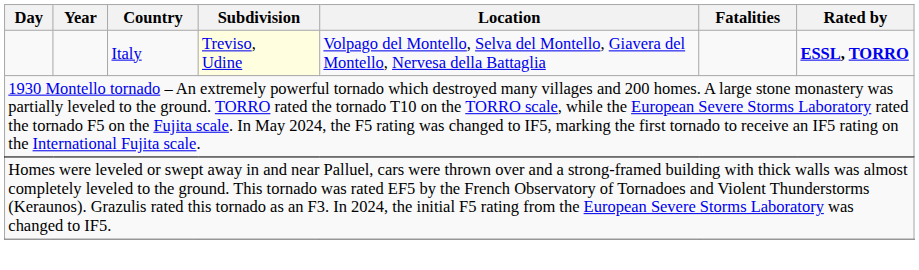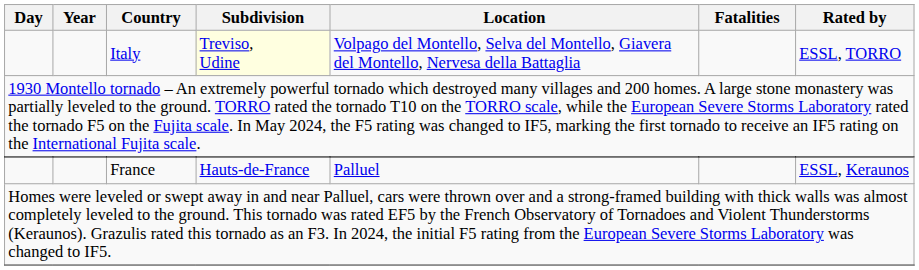(855, 52) bold -> (850, 52) normal
+ row: (133, 170)
